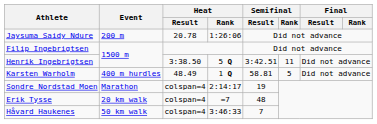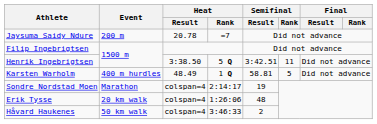(225, 35) 1:26:06 -> (225, 35) =7
(225, 99) =7 -> (225, 99) 1:26:06
(261, 112) 7 -> (261, 112) 2
